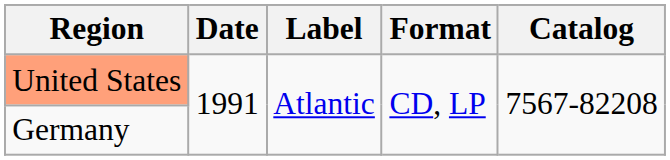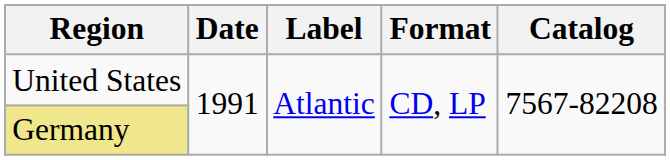(97, 79) lightsalmon background -> (97, 79) no background
(71, 129) no background -> (71, 129) khaki background
